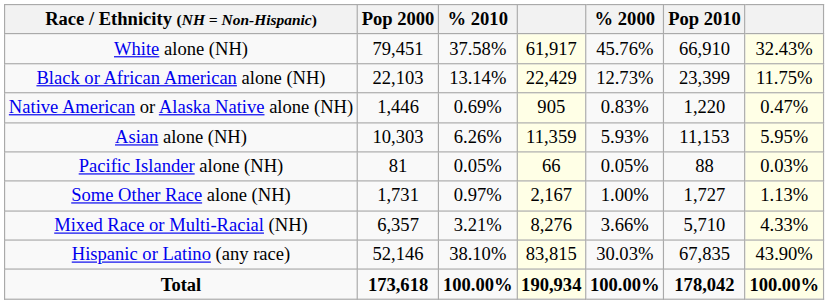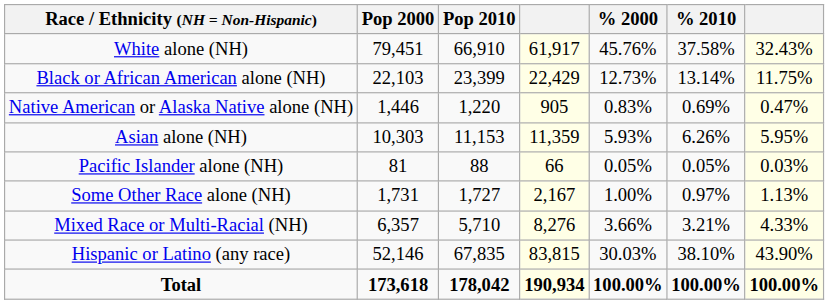columns swapped: (704, 19) <-> (478, 19)
